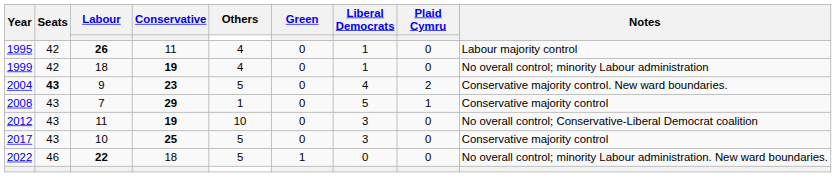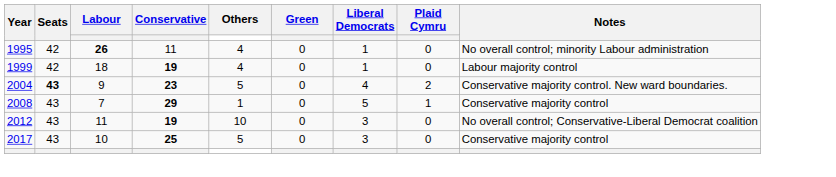(520, 49) Labour majority control -> (585, 49) No overall control; minority Labour administration
(585, 67) No overall control; minority Labour administration -> (520, 67) Labour majority control
- row: (20, 157)
